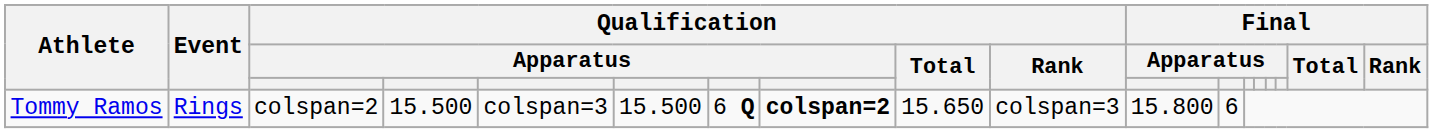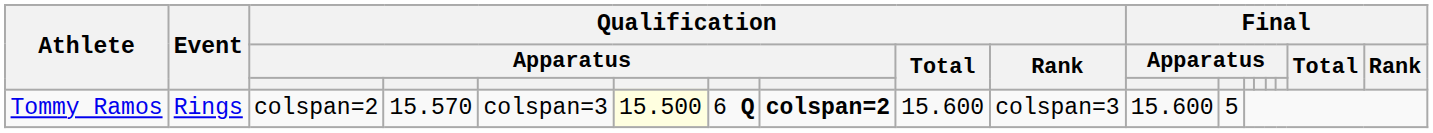(431, 108) 15.500 -> (431, 108) 15.570
(660, 108) no background -> (660, 108) lightyellow background
(943, 108) 15.650 -> (943, 108) 15.600
(1172, 108) 15.800 -> (1172, 108) 15.600
(1232, 108) 6 -> (1232, 108) 5
